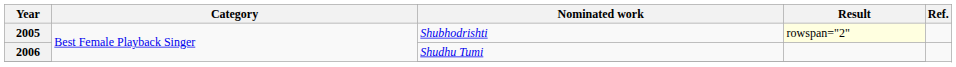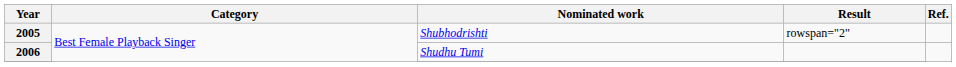(818, 33) lightyellow background -> (818, 33) no background
